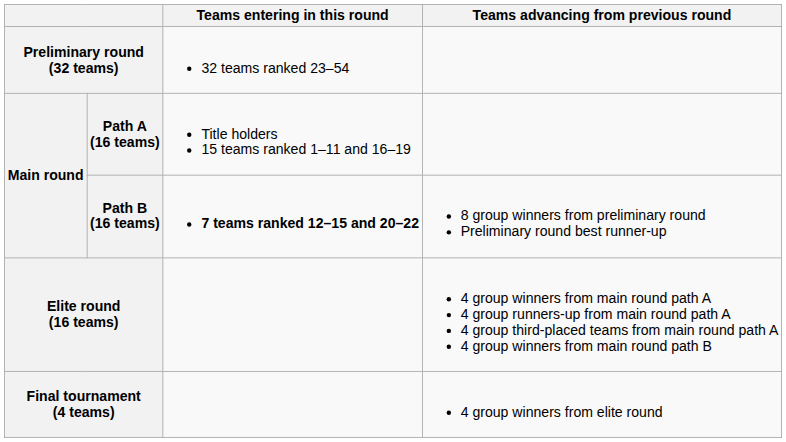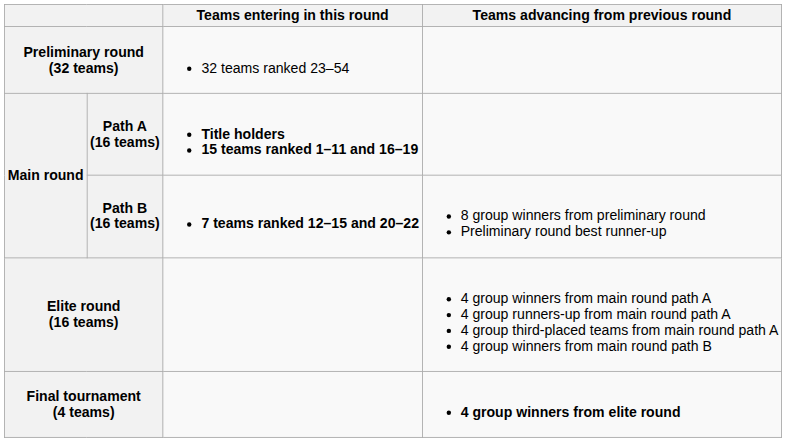(293, 142) normal -> (293, 142) bold
(602, 412) normal -> (602, 412) bold
